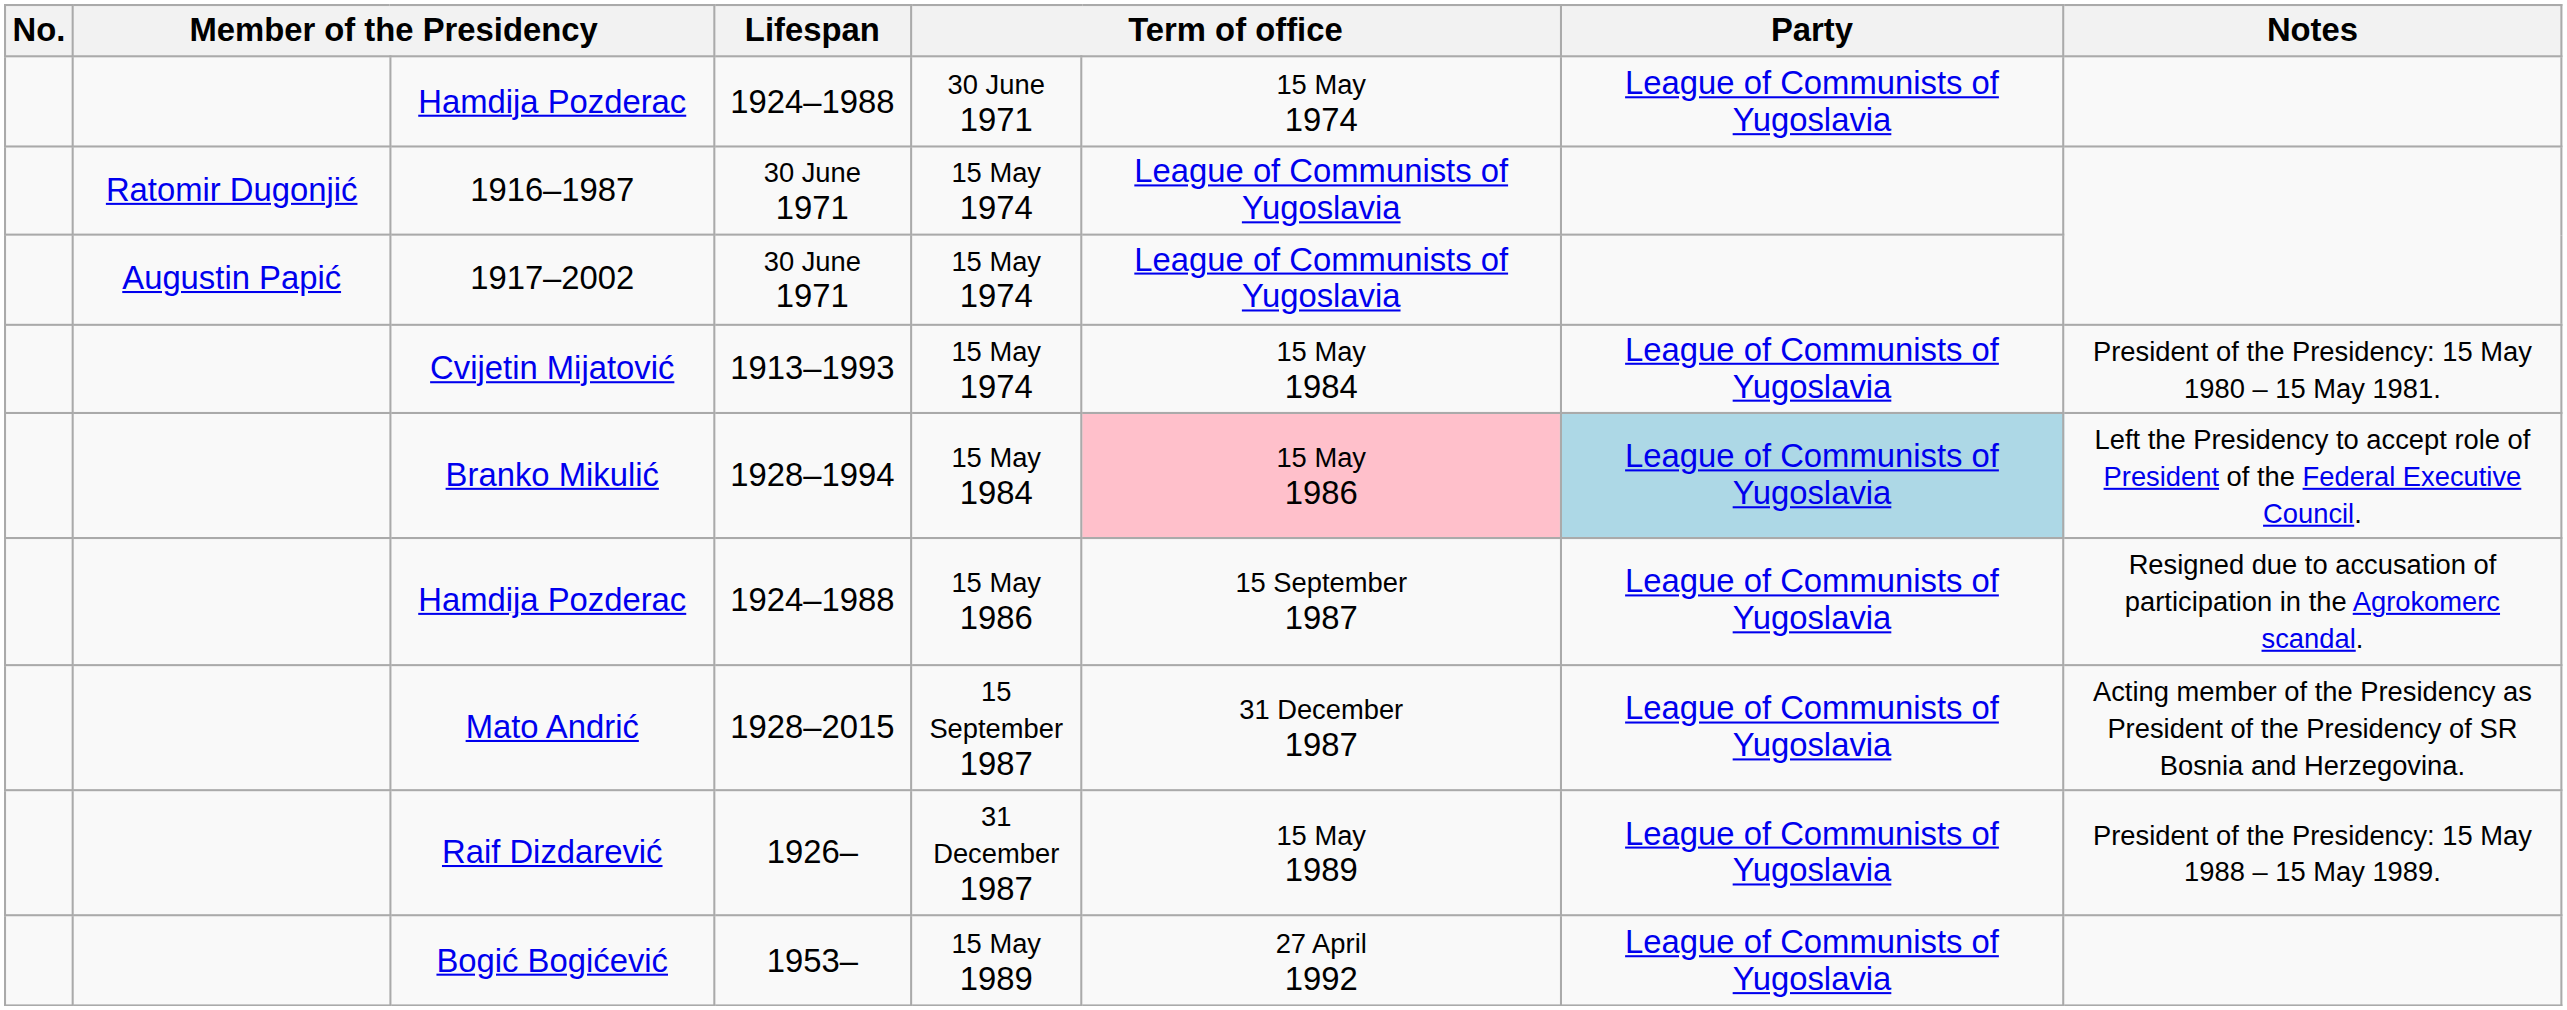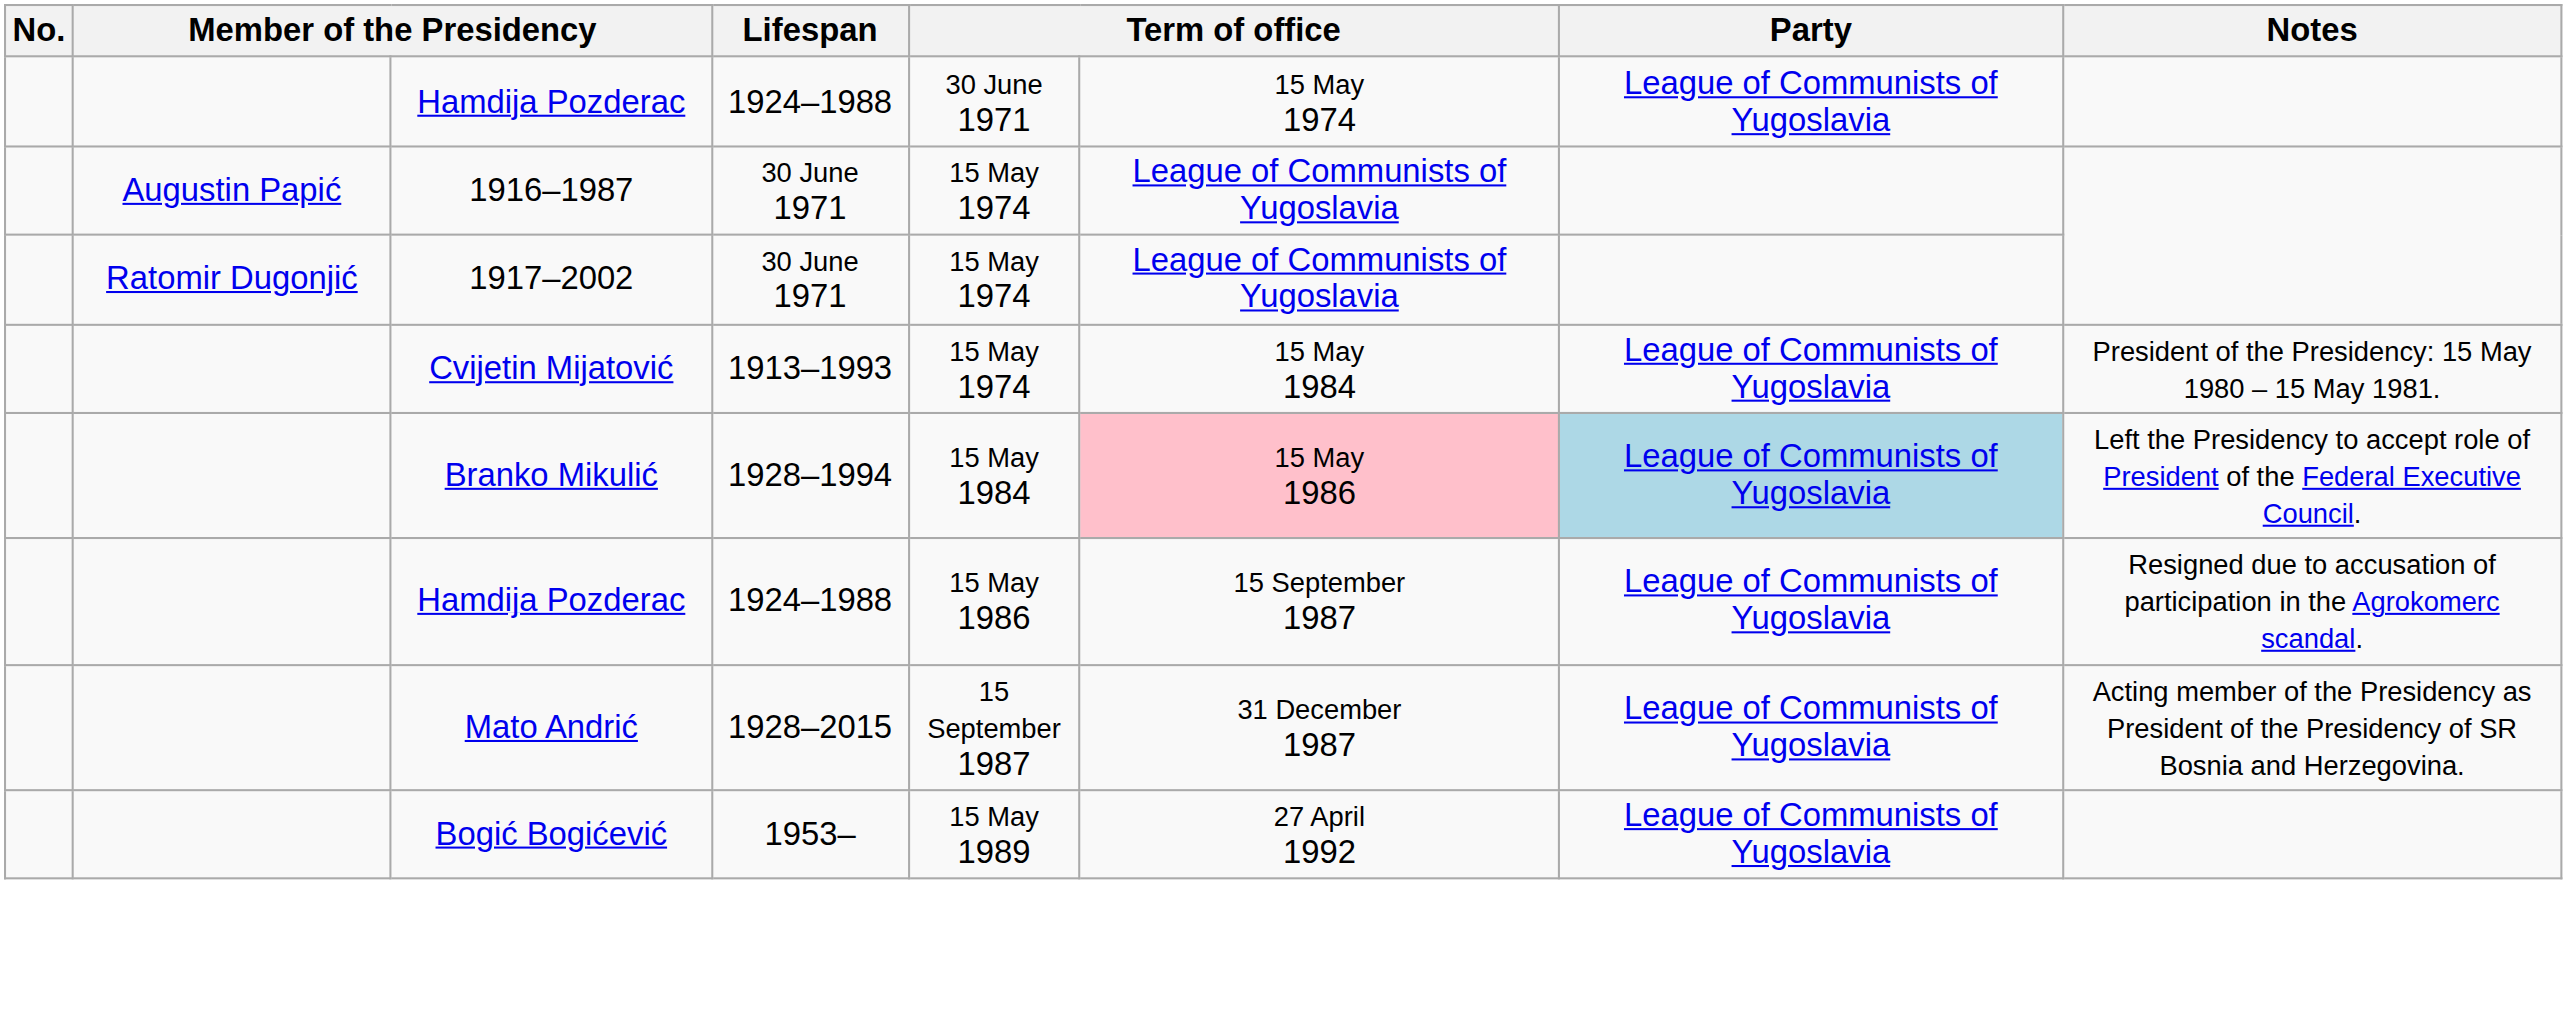(232, 189) Ratomir Dugonjić -> (232, 189) Augustin Papić
(232, 278) Augustin Papić -> (232, 278) Ratomir Dugonjić
- row: (552, 852)
